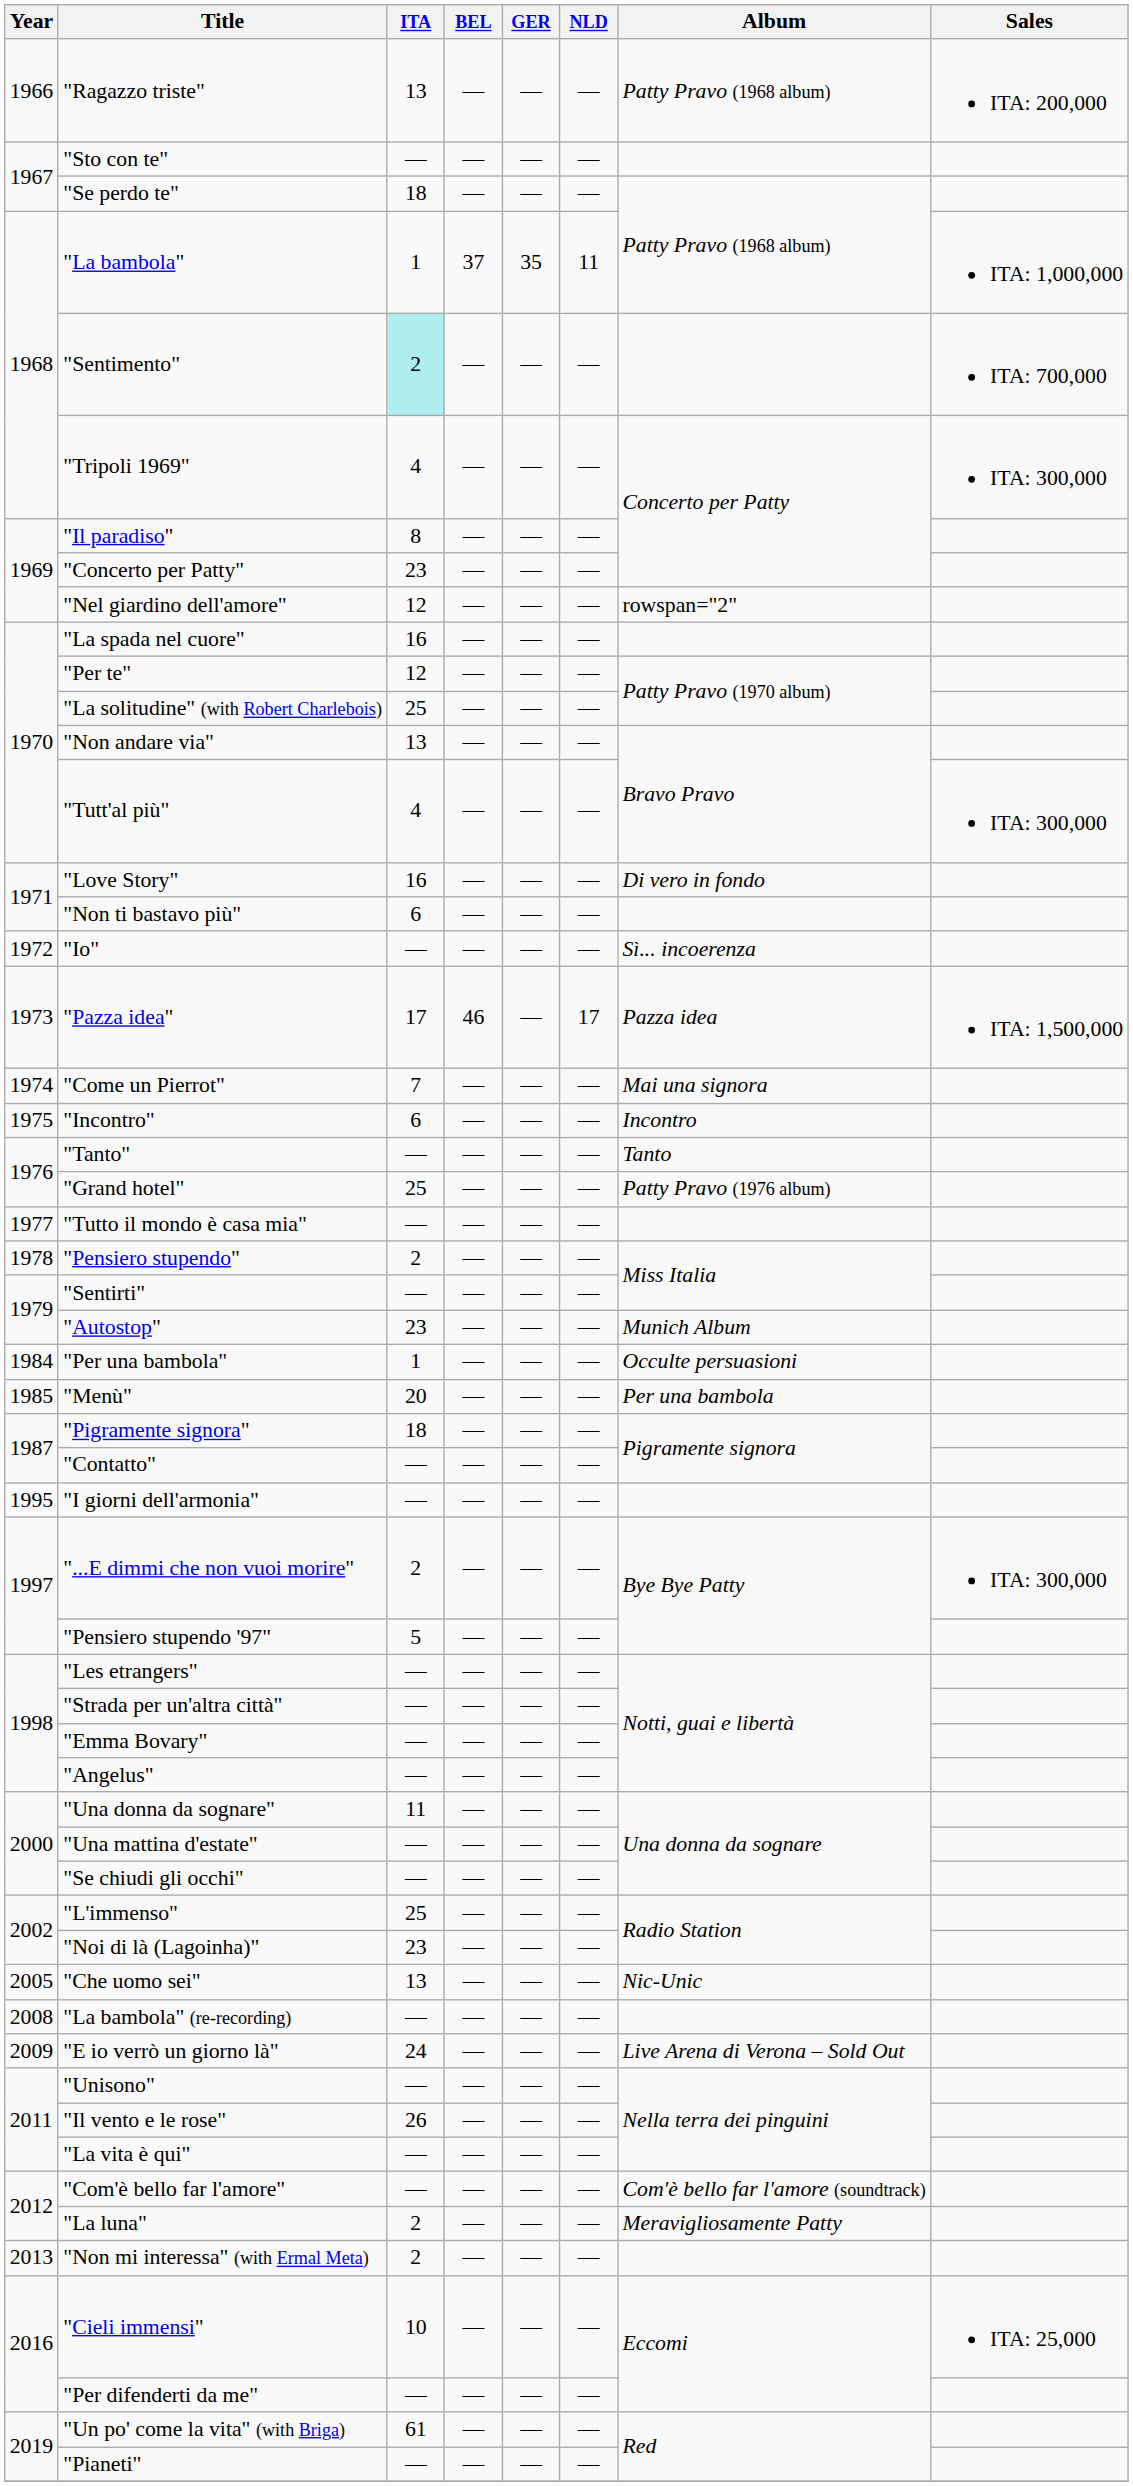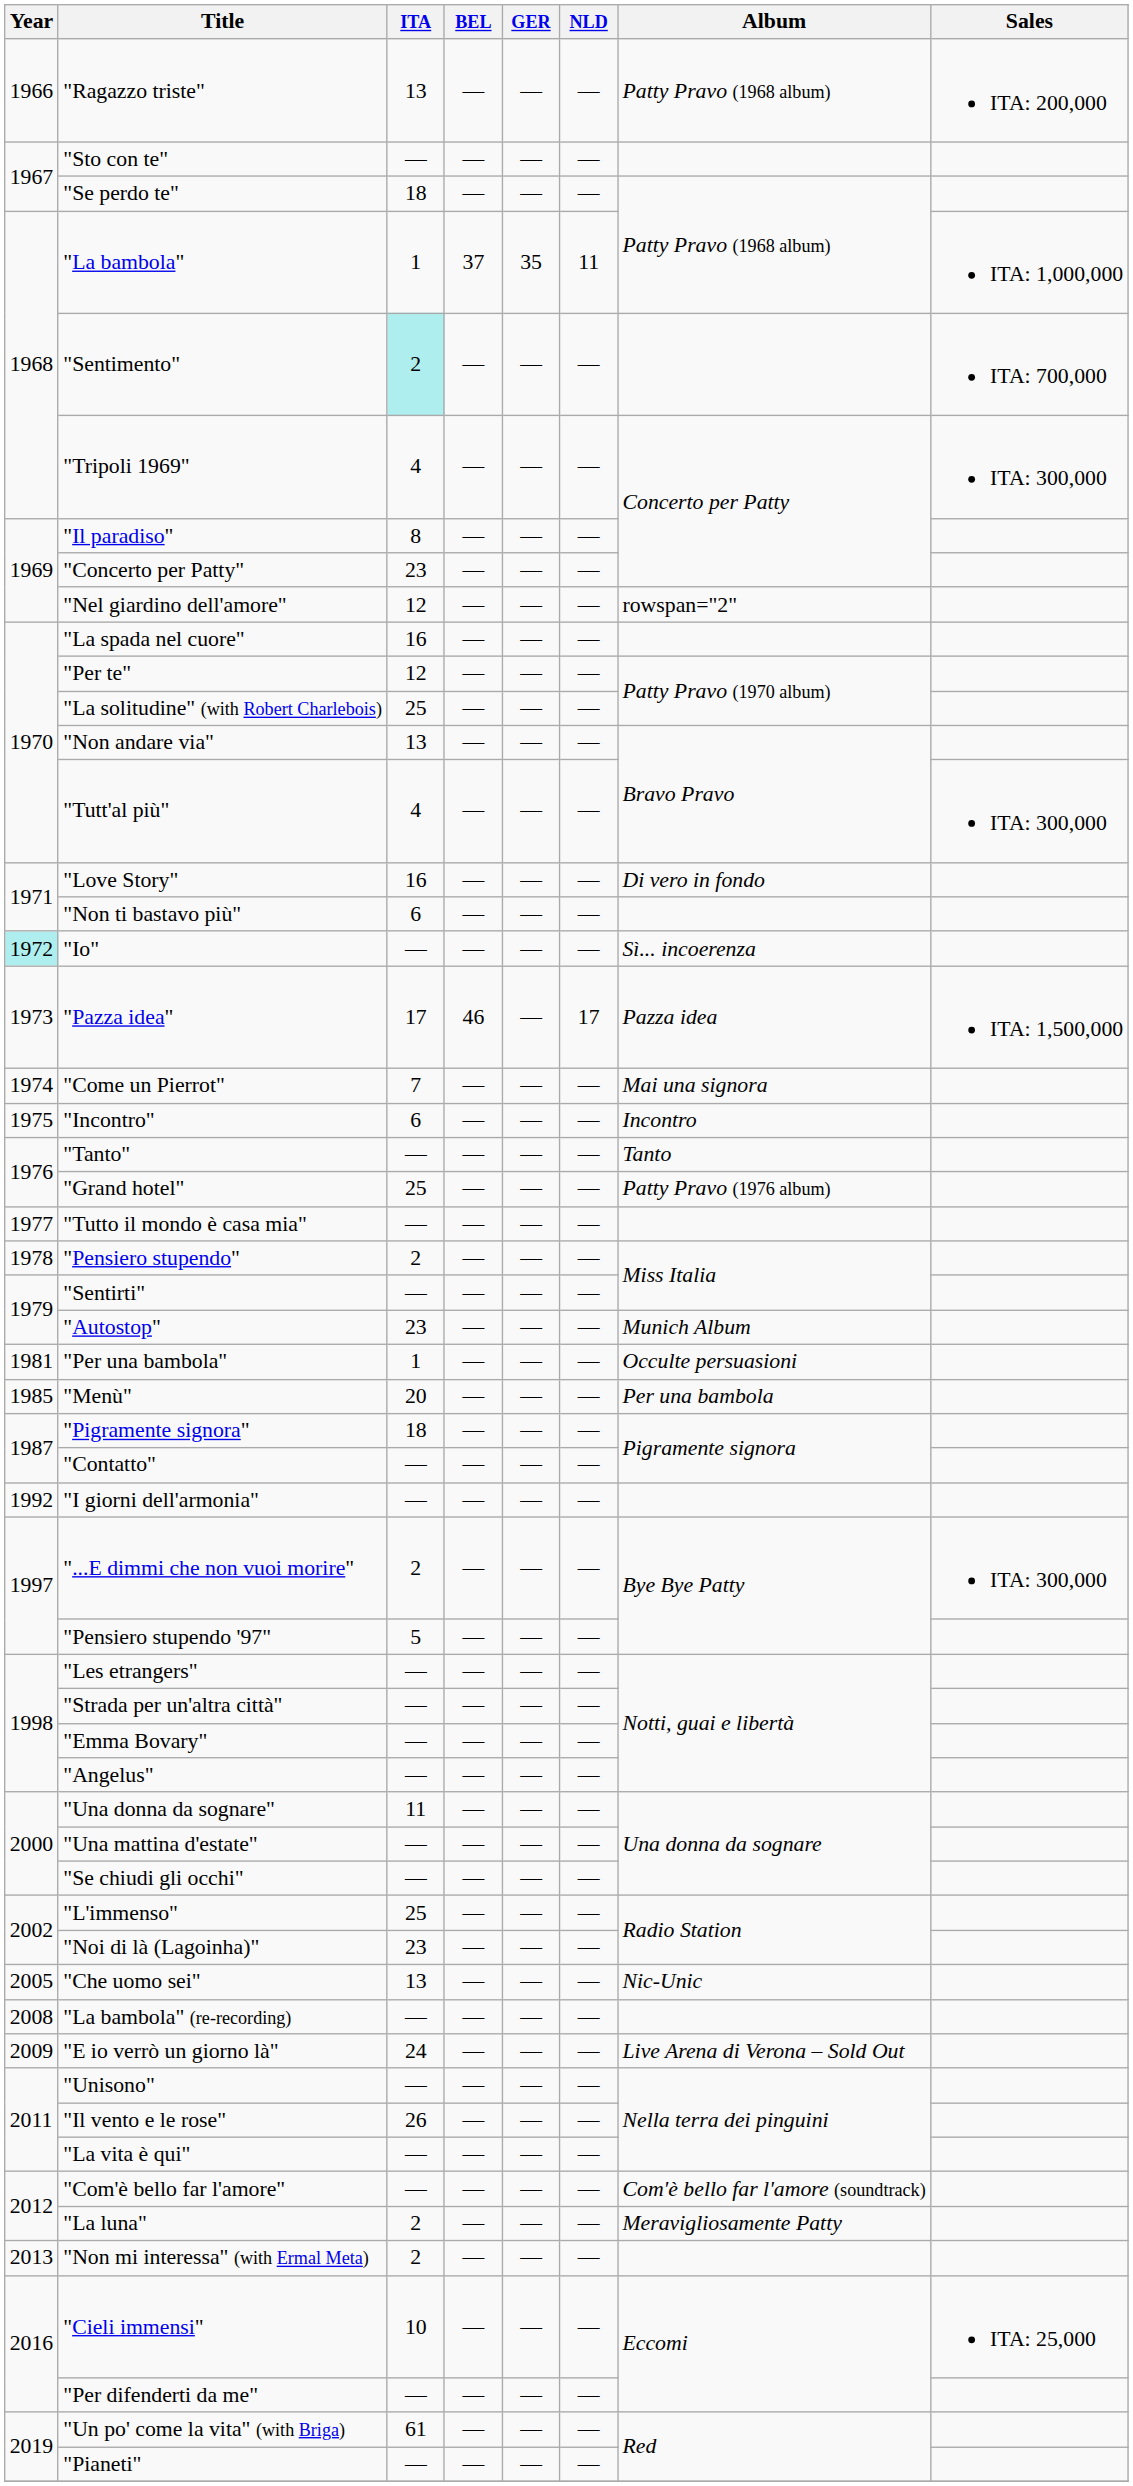(31, 948) no background -> (31, 948) paleturquoise background
(31, 1361) 1984 -> (31, 1361) 1981
(31, 1499) 1995 -> (31, 1499) 1992
